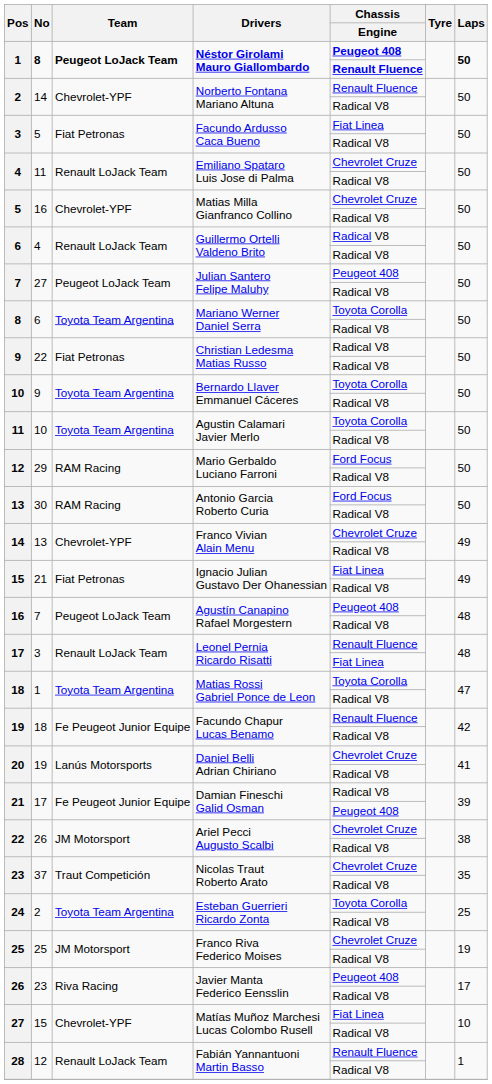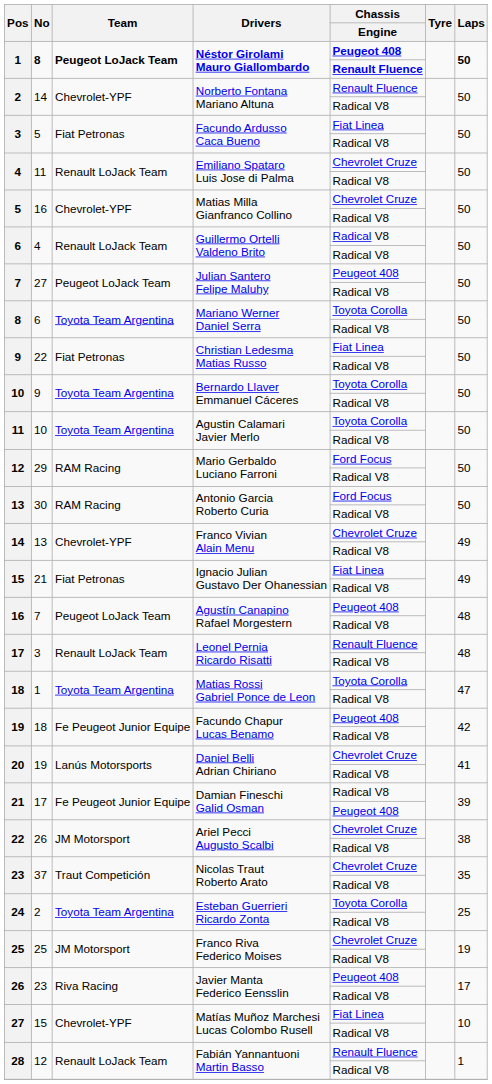(361, 347) Radical V8 -> (358, 347) Fiat Linea
(358, 662) Fiat Linea -> (361, 662) Radical V8
(375, 718) Renault Fluence -> (366, 718) Peugeot 408
